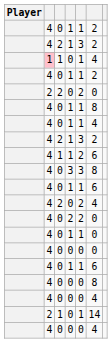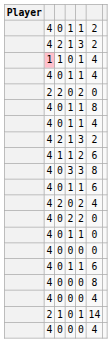(94, 76) 2 -> (94, 76) 4
